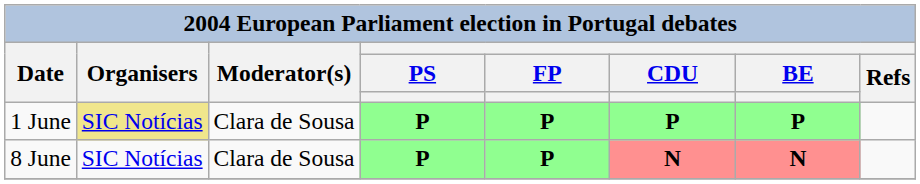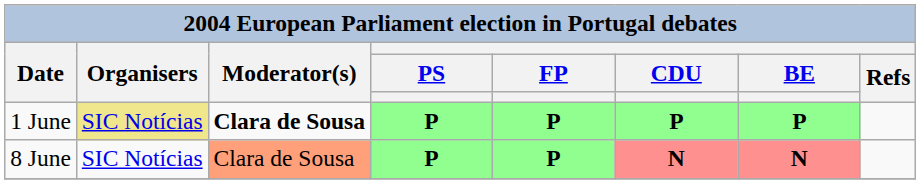(284, 120) normal -> (289, 120) bold
(284, 158) no background -> (284, 158) lightsalmon background
